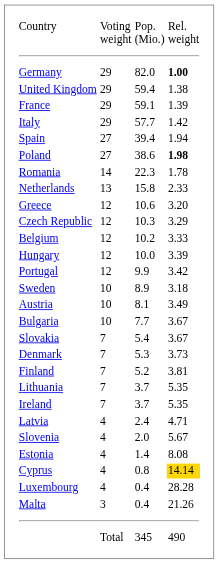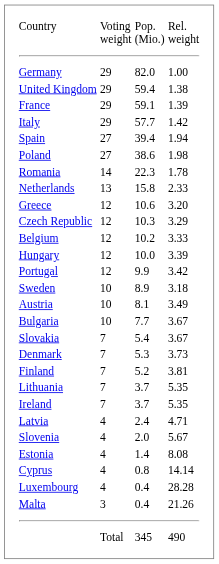(178, 72) bold -> (178, 72) normal
(178, 155) bold -> (178, 155) normal
(181, 470) gold background -> (181, 470) no background
